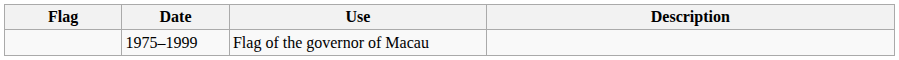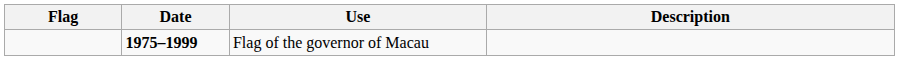(162, 42) normal -> (162, 42) bold
